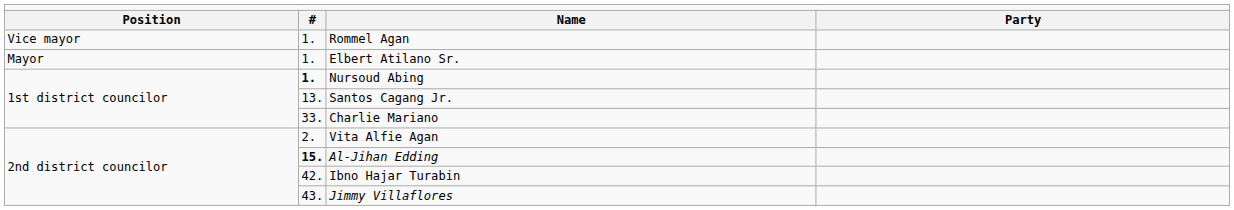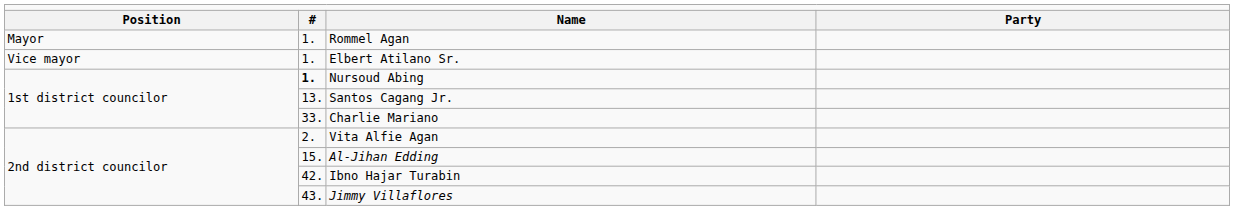(44, 40) Vice mayor -> (26, 40) Mayor
(26, 59) Mayor -> (44, 59) Vice mayor
(312, 157) bold -> (312, 157) normal
